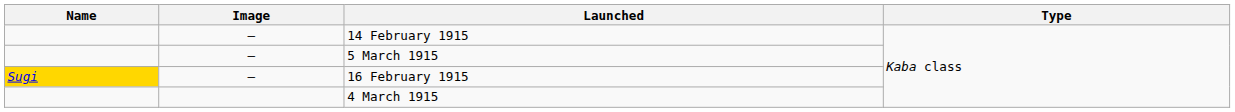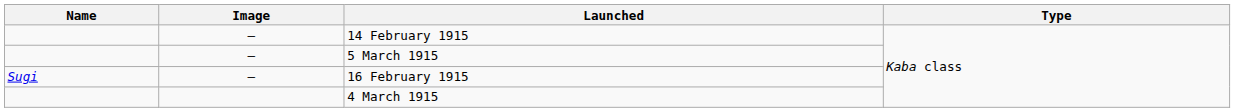(23, 76) gold background -> (23, 76) no background
